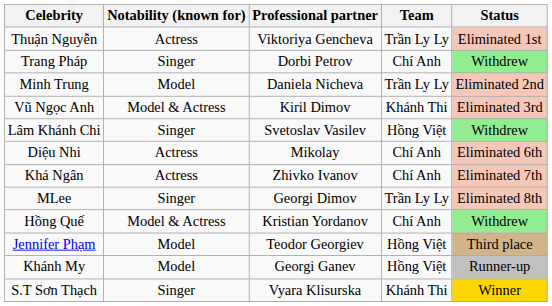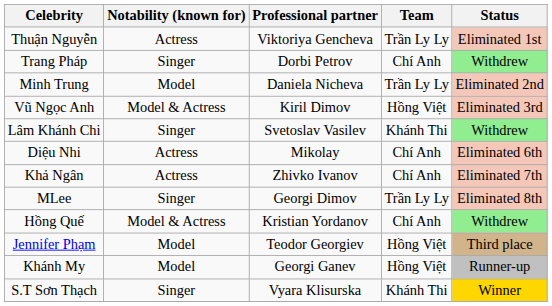(417, 107) Khánh Thi -> (417, 107) Hồng Việt
(417, 130) Hồng Việt -> (417, 130) Khánh Thi
